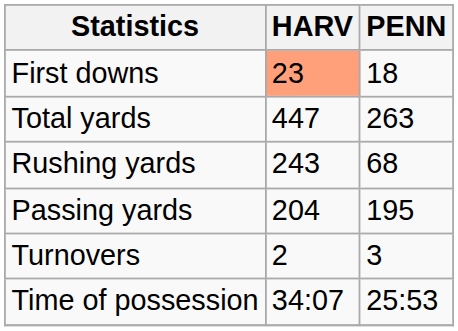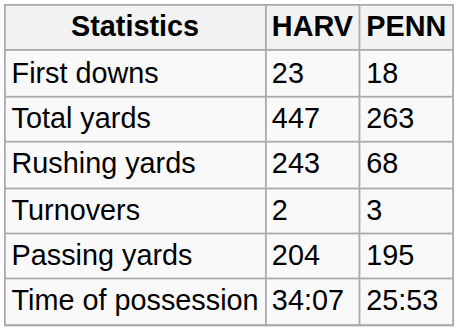(288, 73) lightsalmon background -> (288, 73) no background
rows swapped: (102, 210) <-> (76, 255)
